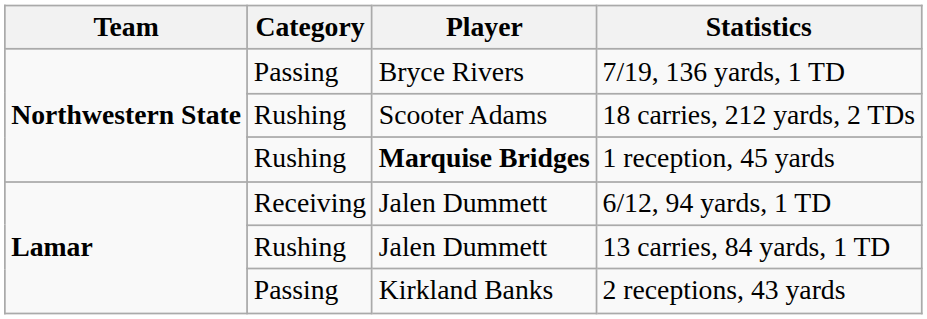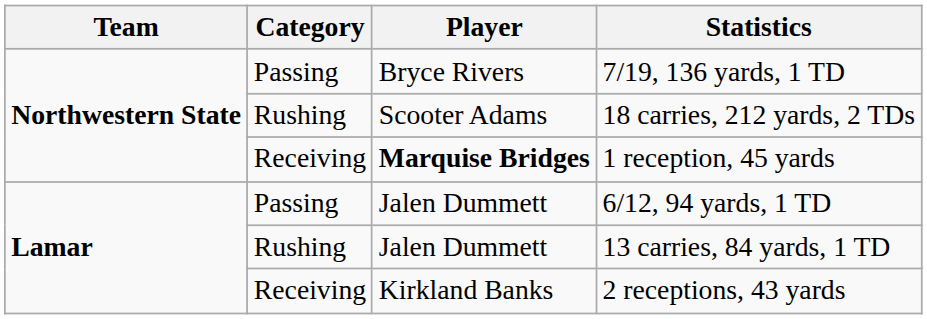(300, 158) Rushing -> (310, 158) Receiving
(310, 202) Receiving -> (296, 202) Passing
(296, 290) Passing -> (310, 290) Receiving
